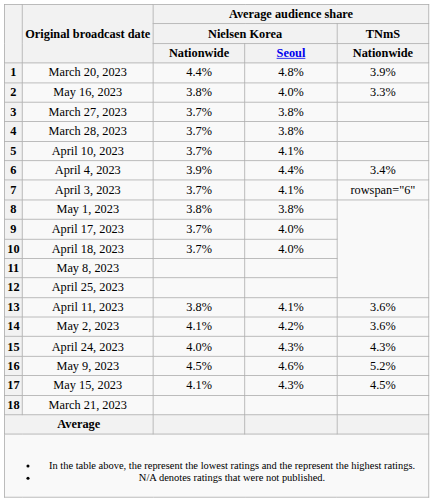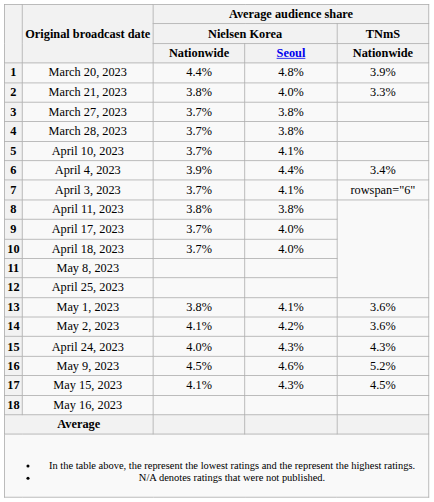(88, 92) May 16, 2023 -> (88, 92) March 21, 2023
(88, 209) May 1, 2023 -> (88, 209) April 11, 2023
(88, 307) April 11, 2023 -> (88, 307) May 1, 2023
(88, 405) March 21, 2023 -> (88, 405) May 16, 2023
